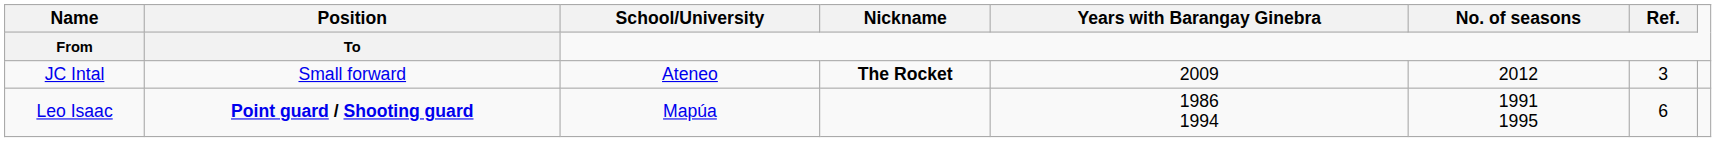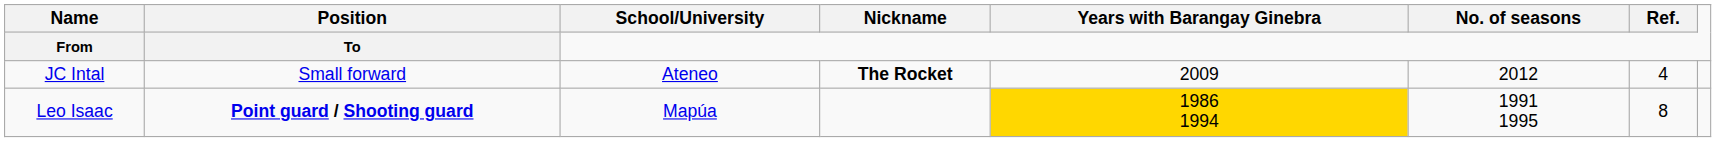(1663, 74) 3 -> (1663, 74) 4
(1199, 112) no background -> (1199, 112) gold background
(1663, 112) 6 -> (1663, 112) 8
